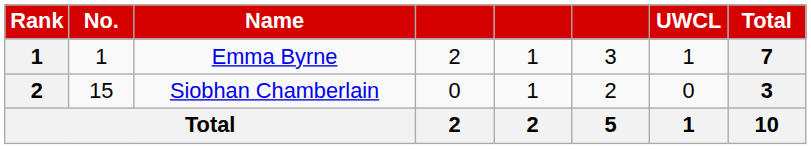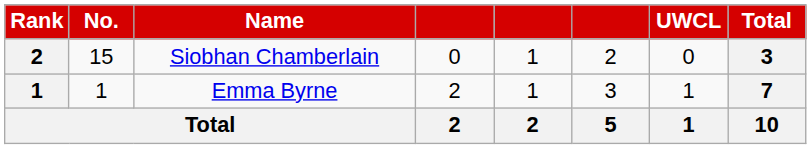rows swapped: (275, 56) <-> (275, 90)
